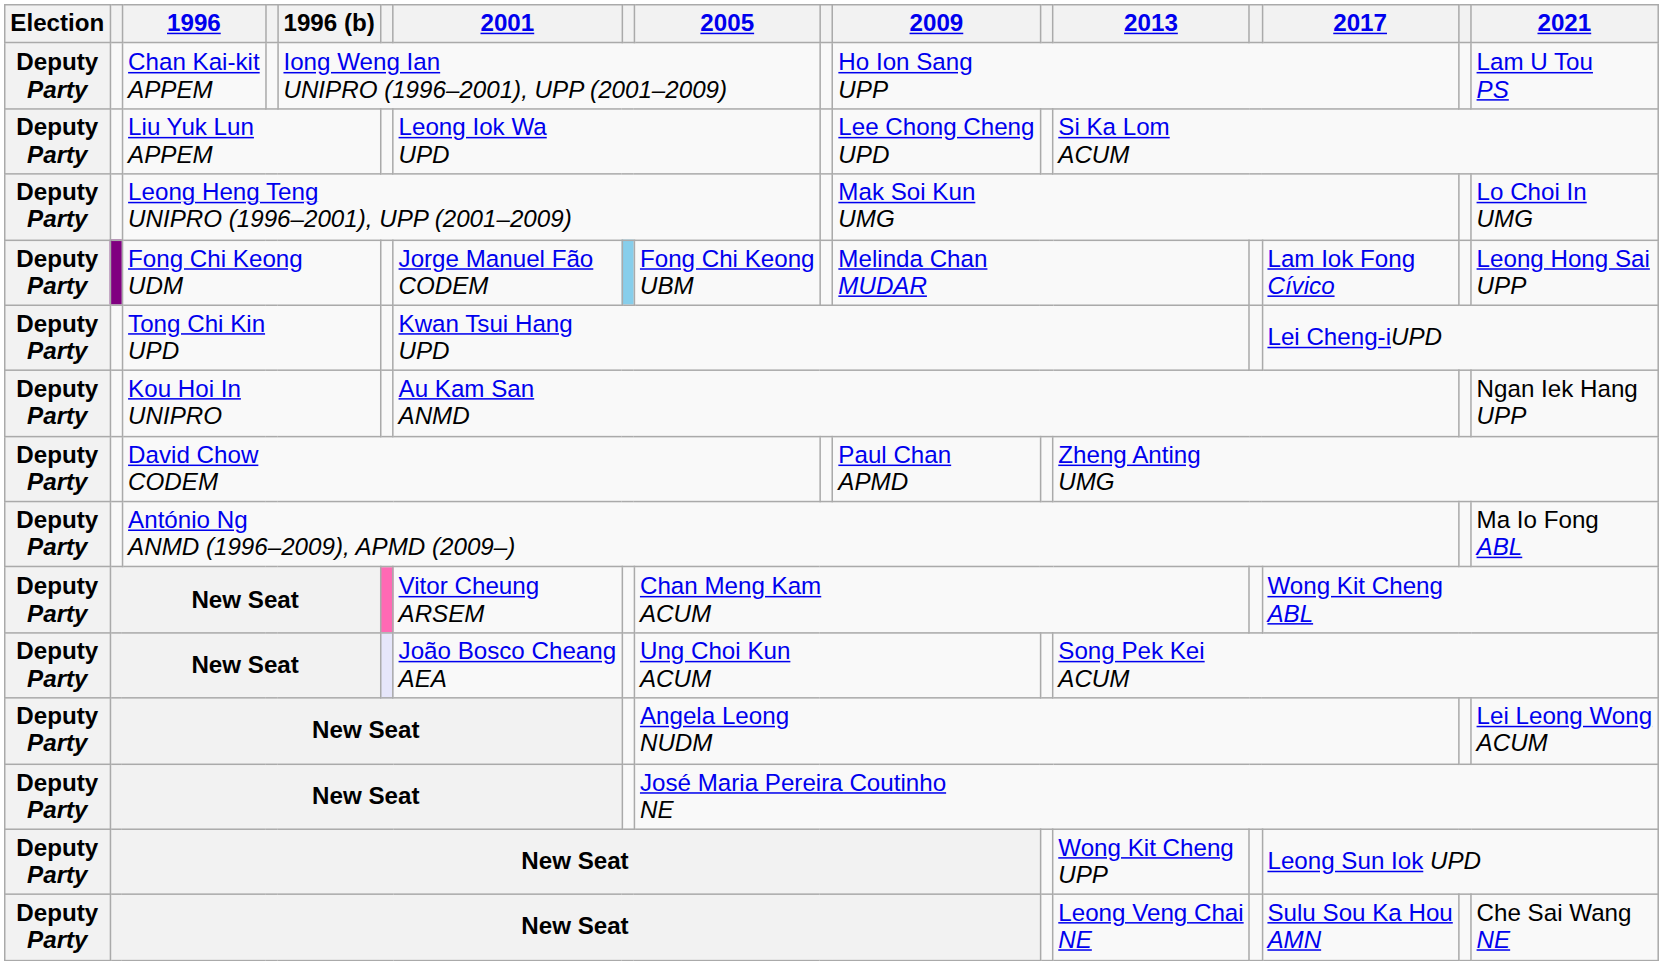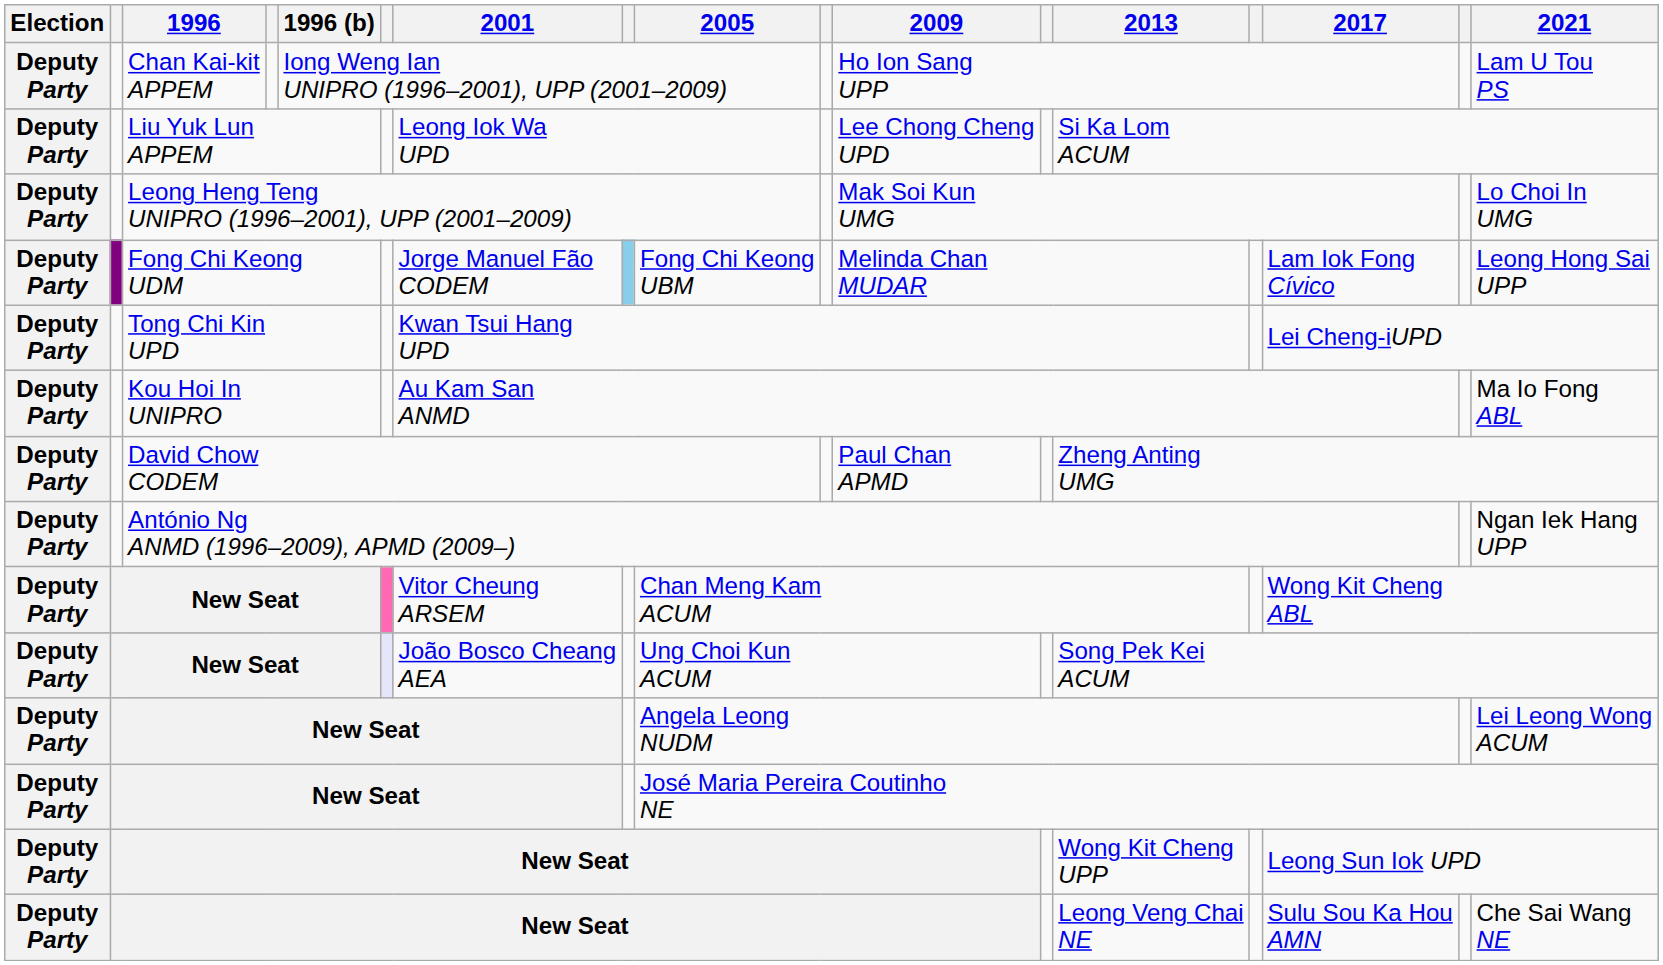(1557, 403) Ngan Iek Hang UPP -> (1538, 403) Ma Io Fong ABL
(1538, 534) Ma Io Fong ABL -> (1557, 534) Ngan Iek Hang UPP
